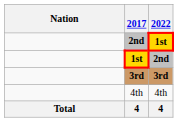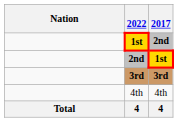columns swapped: (137, 24) <-> (161, 24)
